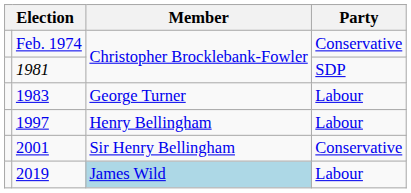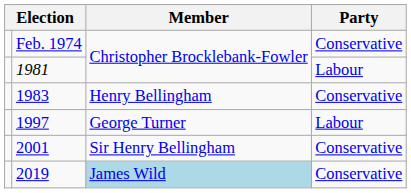(330, 69) SDP -> (339, 69) Labour
(138, 95) George Turner -> (151, 95) Henry Bellingham
(339, 95) Labour -> (359, 95) Conservative
(151, 122) Henry Bellingham -> (138, 122) George Turner
(339, 174) Labour -> (359, 174) Conservative
